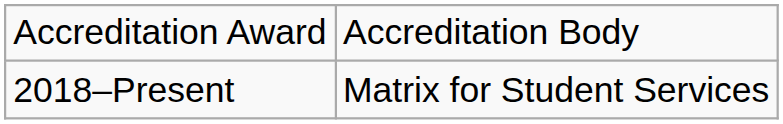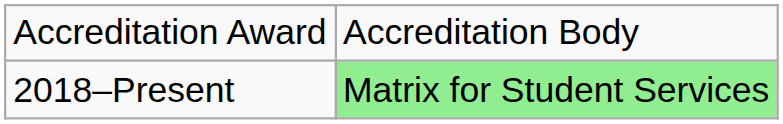(556, 88) no background -> (556, 88) lightgreen background
